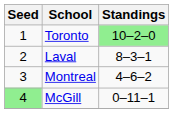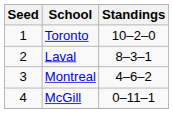(134, 35) lightgreen background -> (134, 35) no background
(23, 98) lightgreen background -> (23, 98) no background
